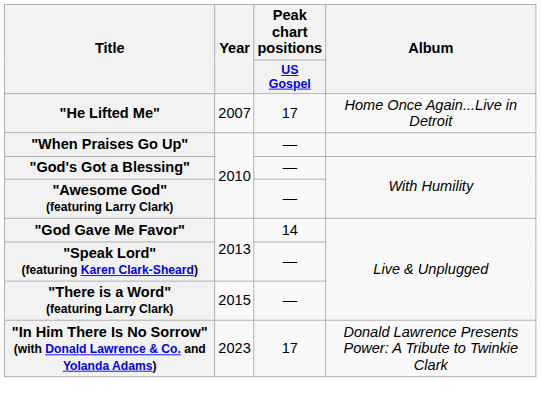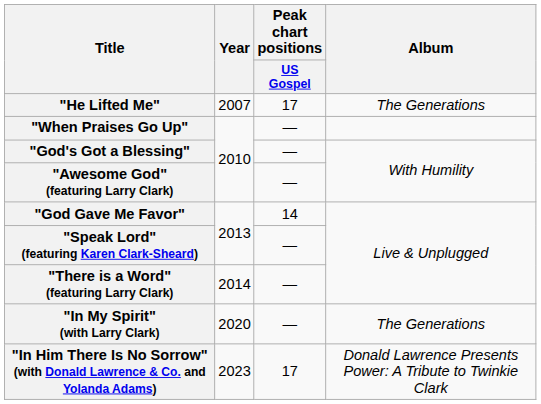(431, 113) Home Once Again...Live in Detroit -> (431, 105) The Generations
(235, 300) 2015 -> (235, 284) 2014
+ row: (110, 324)
